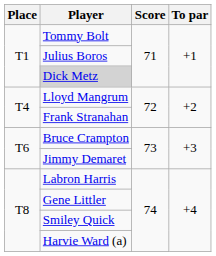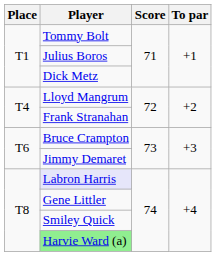(70, 76) lightgrey background -> (70, 76) no background
(79, 179) no background -> (79, 179) lavender background
(85, 240) no background -> (85, 240) lightgreen background
